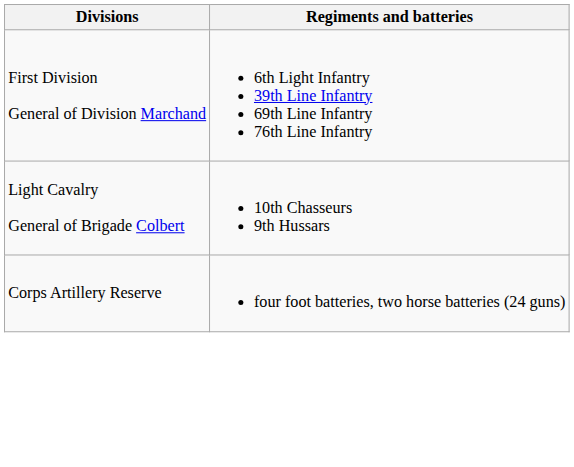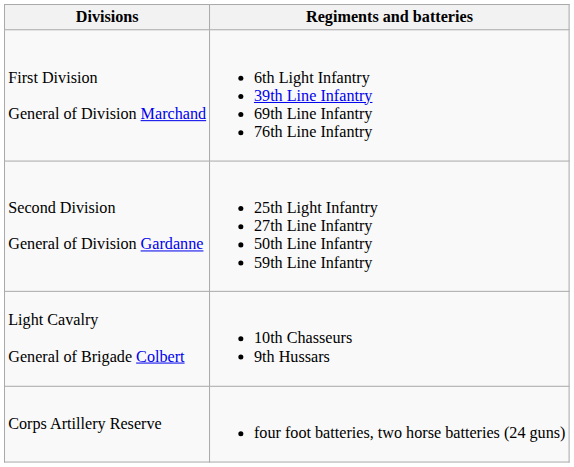+ row: (106, 226)
